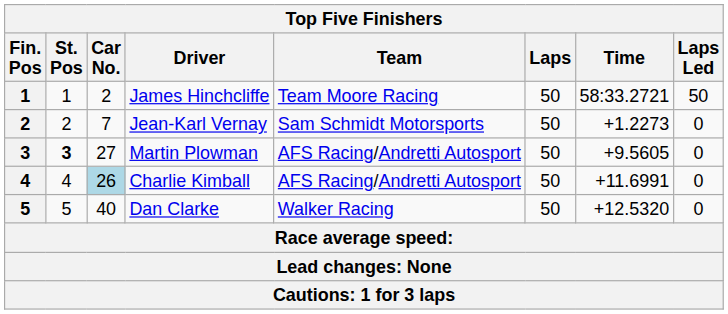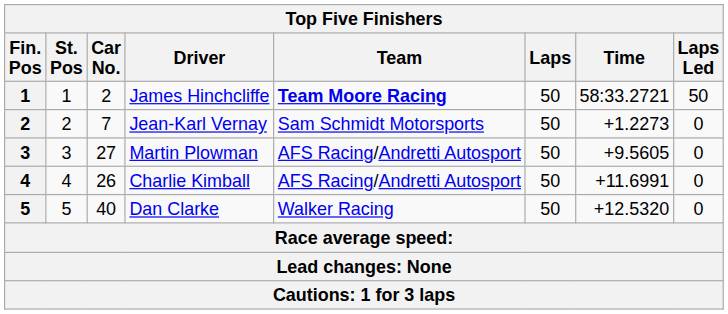(358, 96) normal -> (362, 96) bold
(66, 153) bold -> (66, 153) normal
(106, 181) lightblue background -> (106, 181) no background
